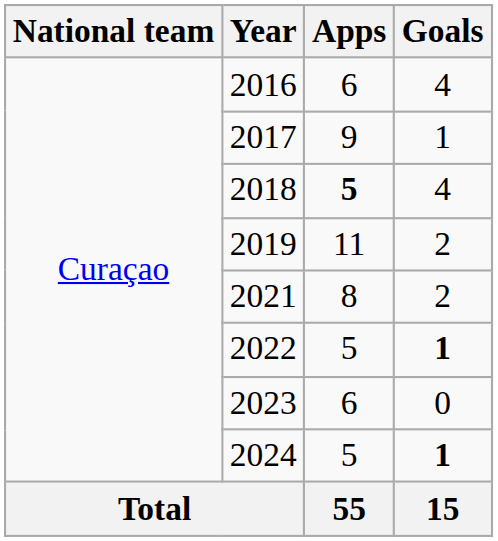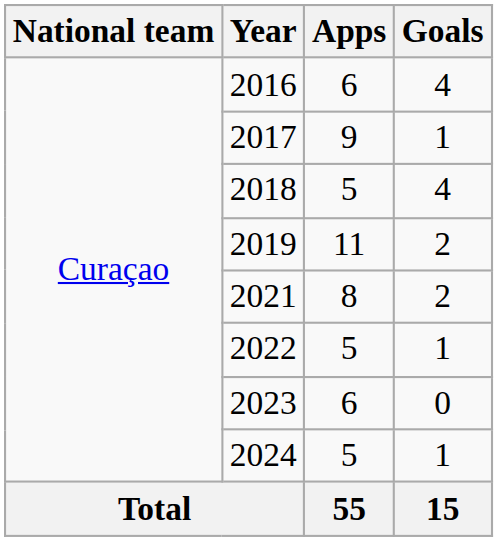(349, 190) bold -> (349, 190) normal
(443, 349) bold -> (443, 349) normal
(443, 455) bold -> (443, 455) normal
